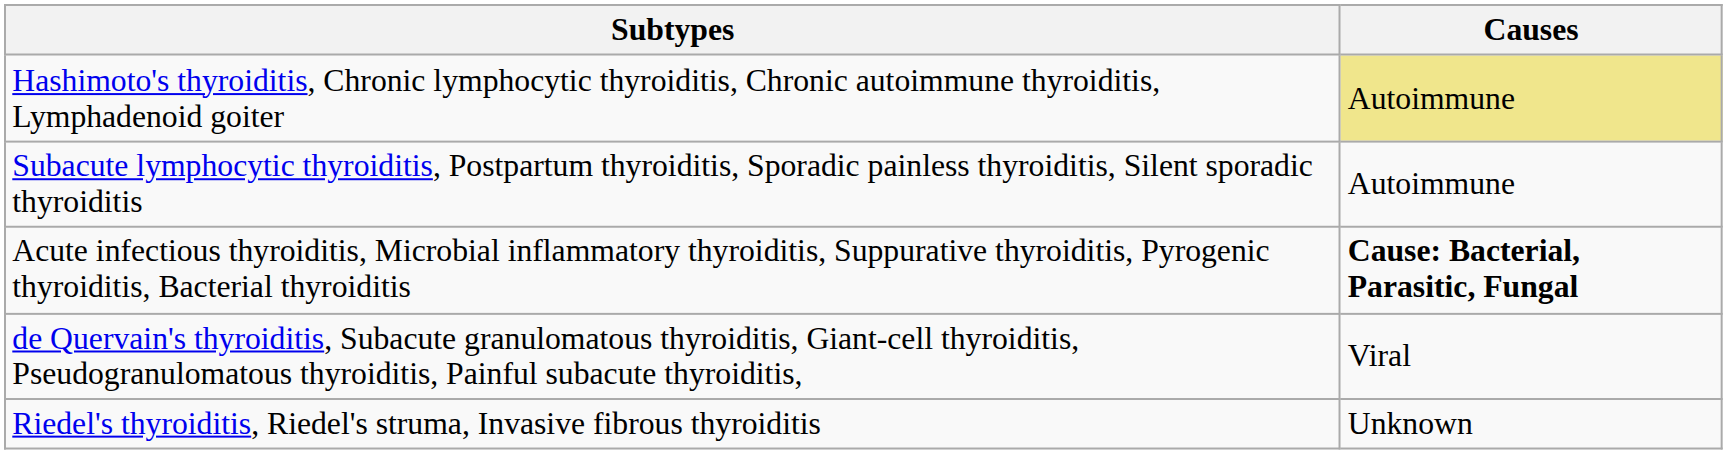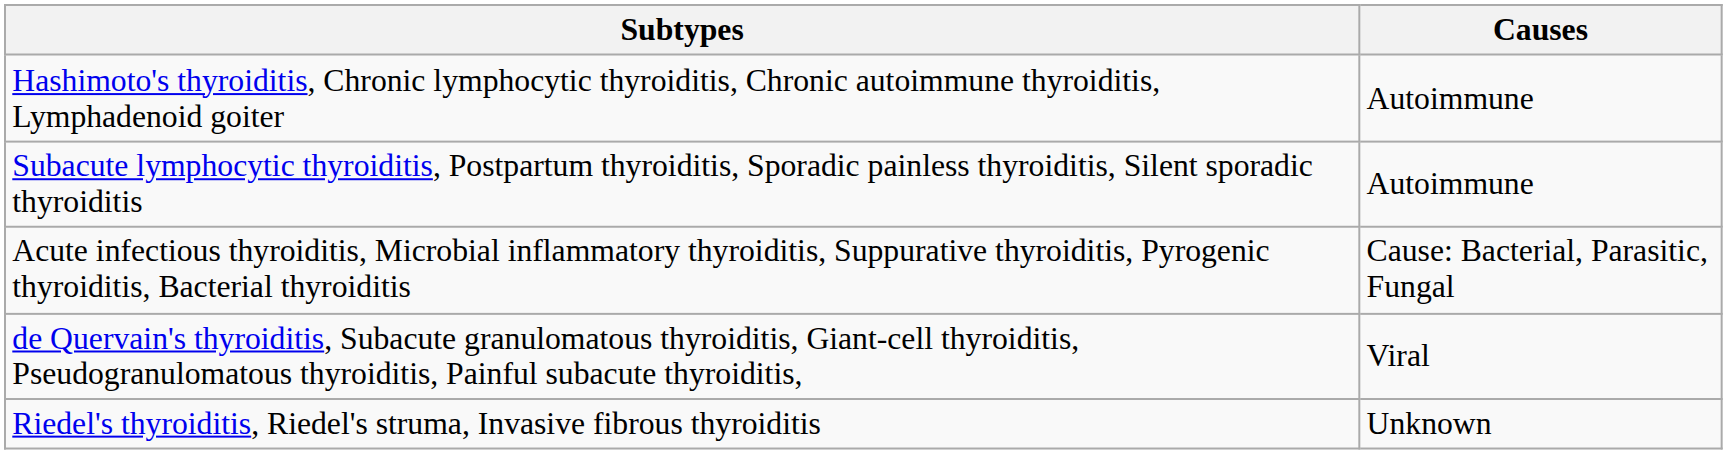(1431, 97) khaki background -> (1450, 97) no background
(1464, 269) bold -> (1537, 269) normal
